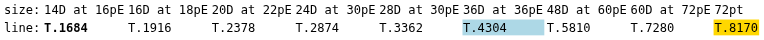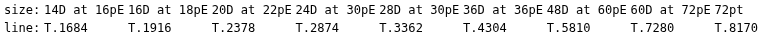(66, 27) bold -> (66, 27) normal
(485, 27) lightblue background -> (485, 27) no background
(736, 27) gold background -> (736, 27) no background
